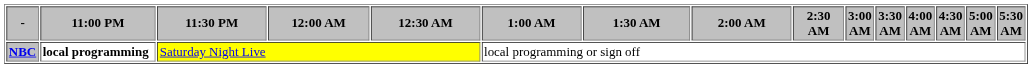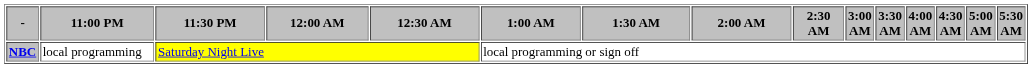(96, 51) bold -> (92, 51) normal
